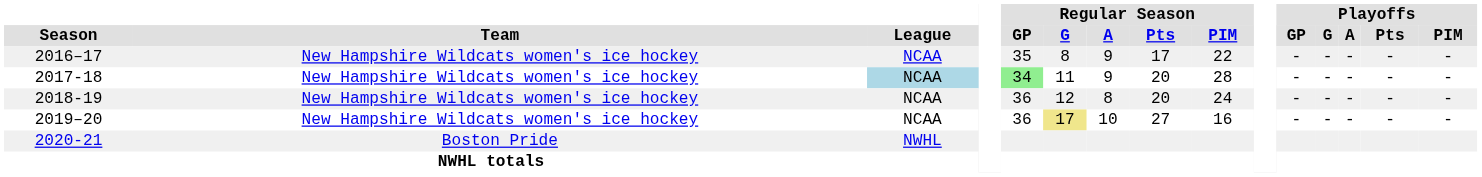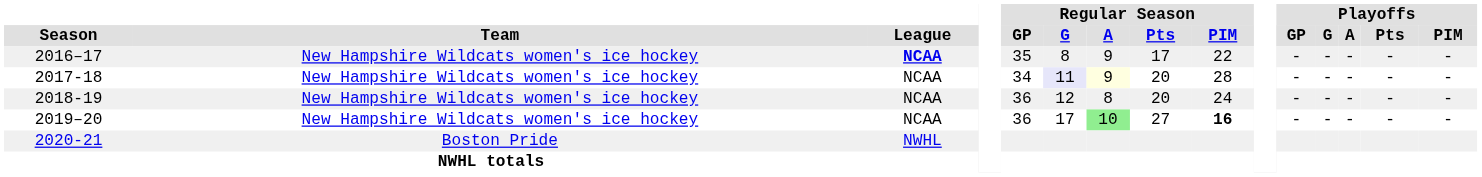(922, 57) normal -> (922, 57) bold
(922, 78) lightblue background -> (922, 78) no background
(1022, 78) lightgreen background -> (1022, 78) no background
(1065, 78) no background -> (1065, 78) lavender background
(1108, 78) no background -> (1108, 78) lightyellow background
(1065, 120) khaki background -> (1065, 120) no background
(1108, 120) no background -> (1108, 120) lightgreen background
(1223, 120) normal -> (1223, 120) bold
